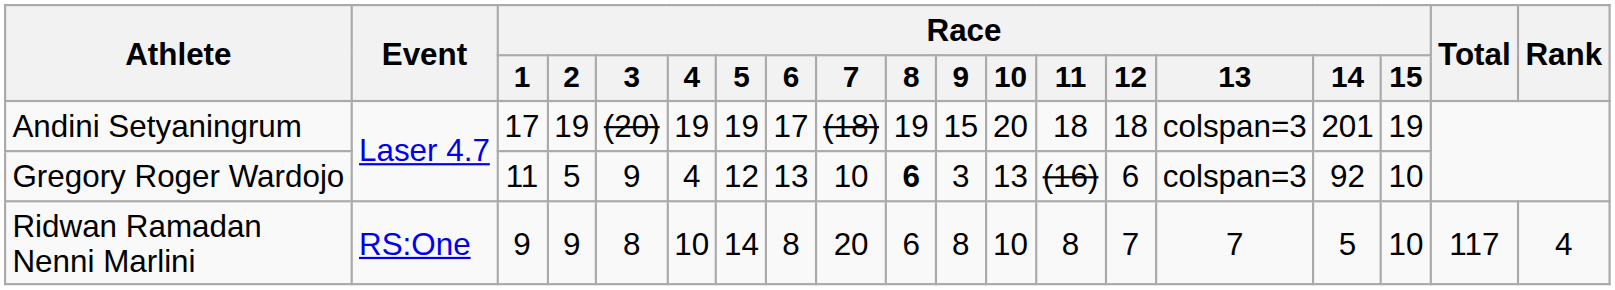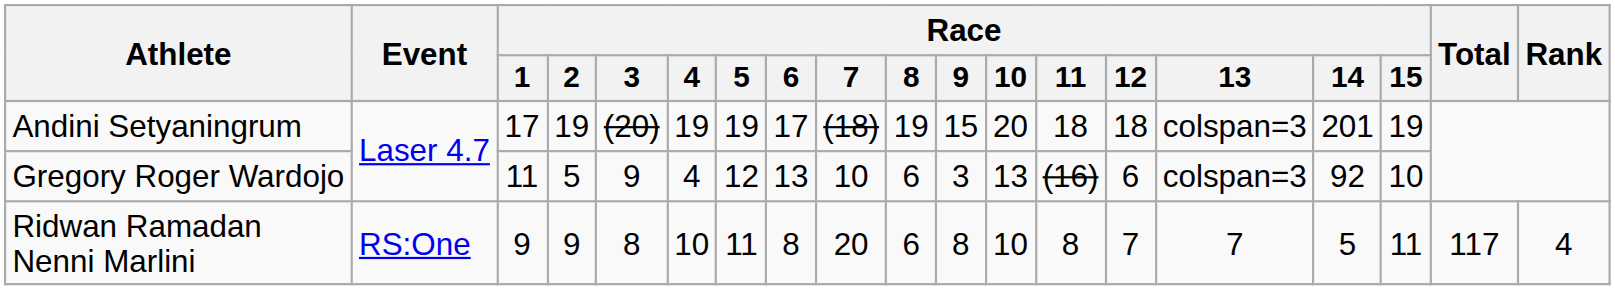(911, 176) bold -> (911, 176) normal
(741, 243) 14 -> (741, 243) 11
(1406, 243) 10 -> (1406, 243) 11
